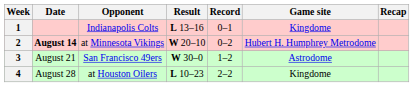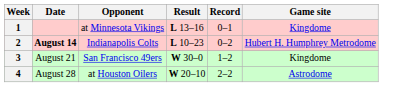- column: (393, 12)
(123, 27) Indianapolis Colts -> (123, 27) at Minnesota Vikings
(123, 43) at Minnesota Vikings -> (123, 43) Indianapolis Colts
(187, 43) W 20–10 -> (187, 43) L 10–23
(310, 58) Astrodome -> (310, 58) Kingdome
(187, 74) L 10–23 -> (187, 74) W 20–10
(310, 74) Kingdome -> (310, 74) Astrodome
